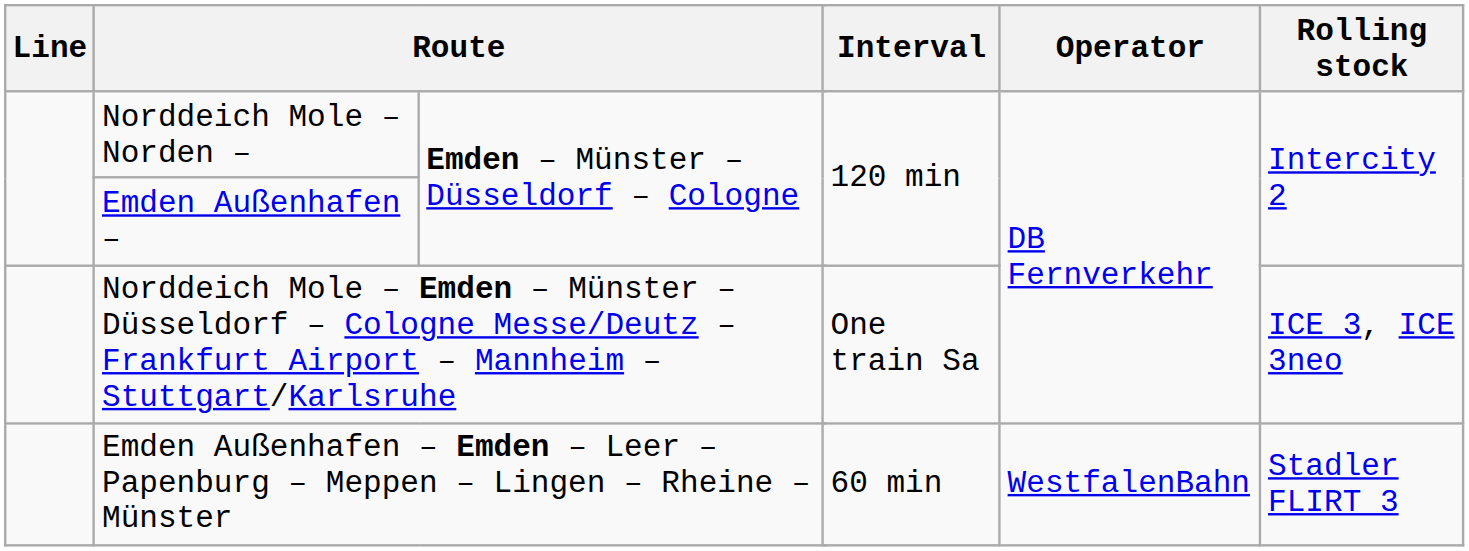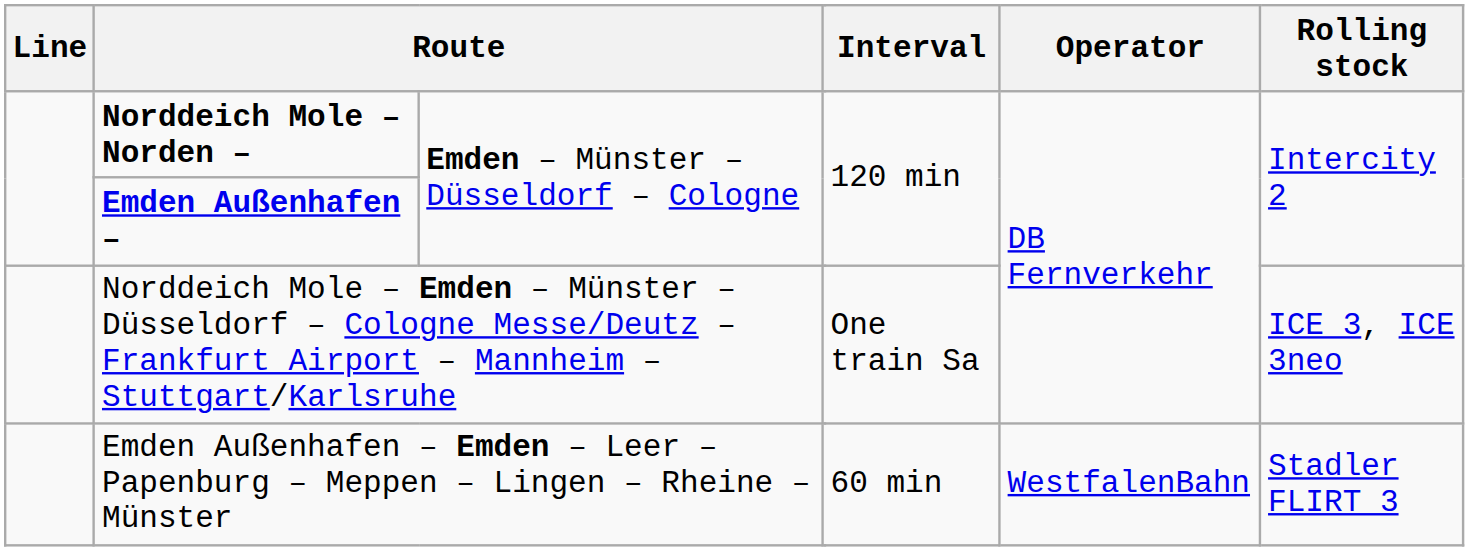(251, 135) normal -> (251, 135) bold
(251, 221) normal -> (251, 221) bold
